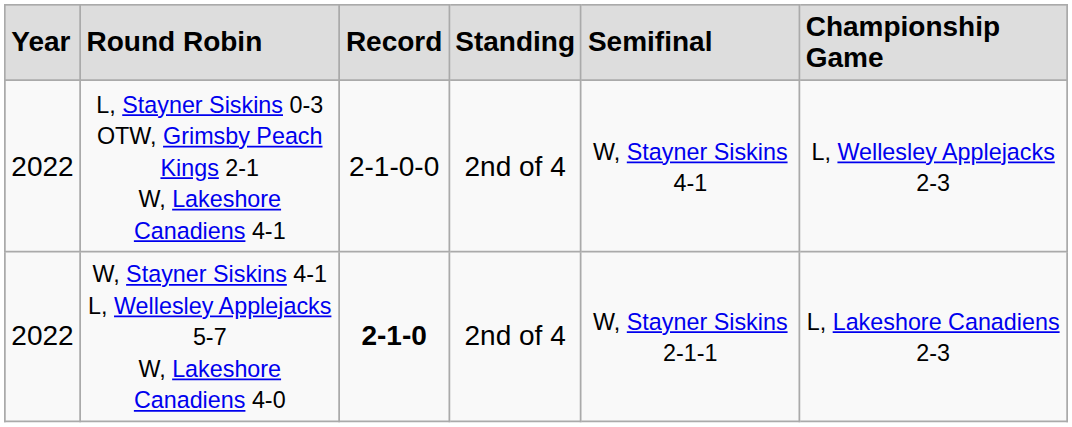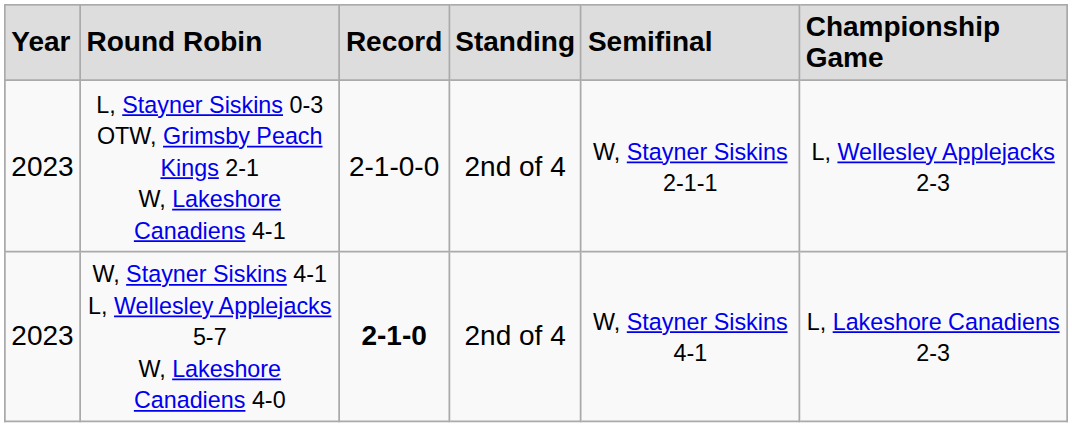(42, 165) 2022 -> (42, 165) 2023
(690, 167) W, Stayner Siskins 4-1 -> (690, 167) W, Stayner Siskins 2-1-1
(42, 336) 2022 -> (42, 336) 2023
(690, 337) W, Stayner Siskins 2-1-1 -> (690, 337) W, Stayner Siskins 4-1
